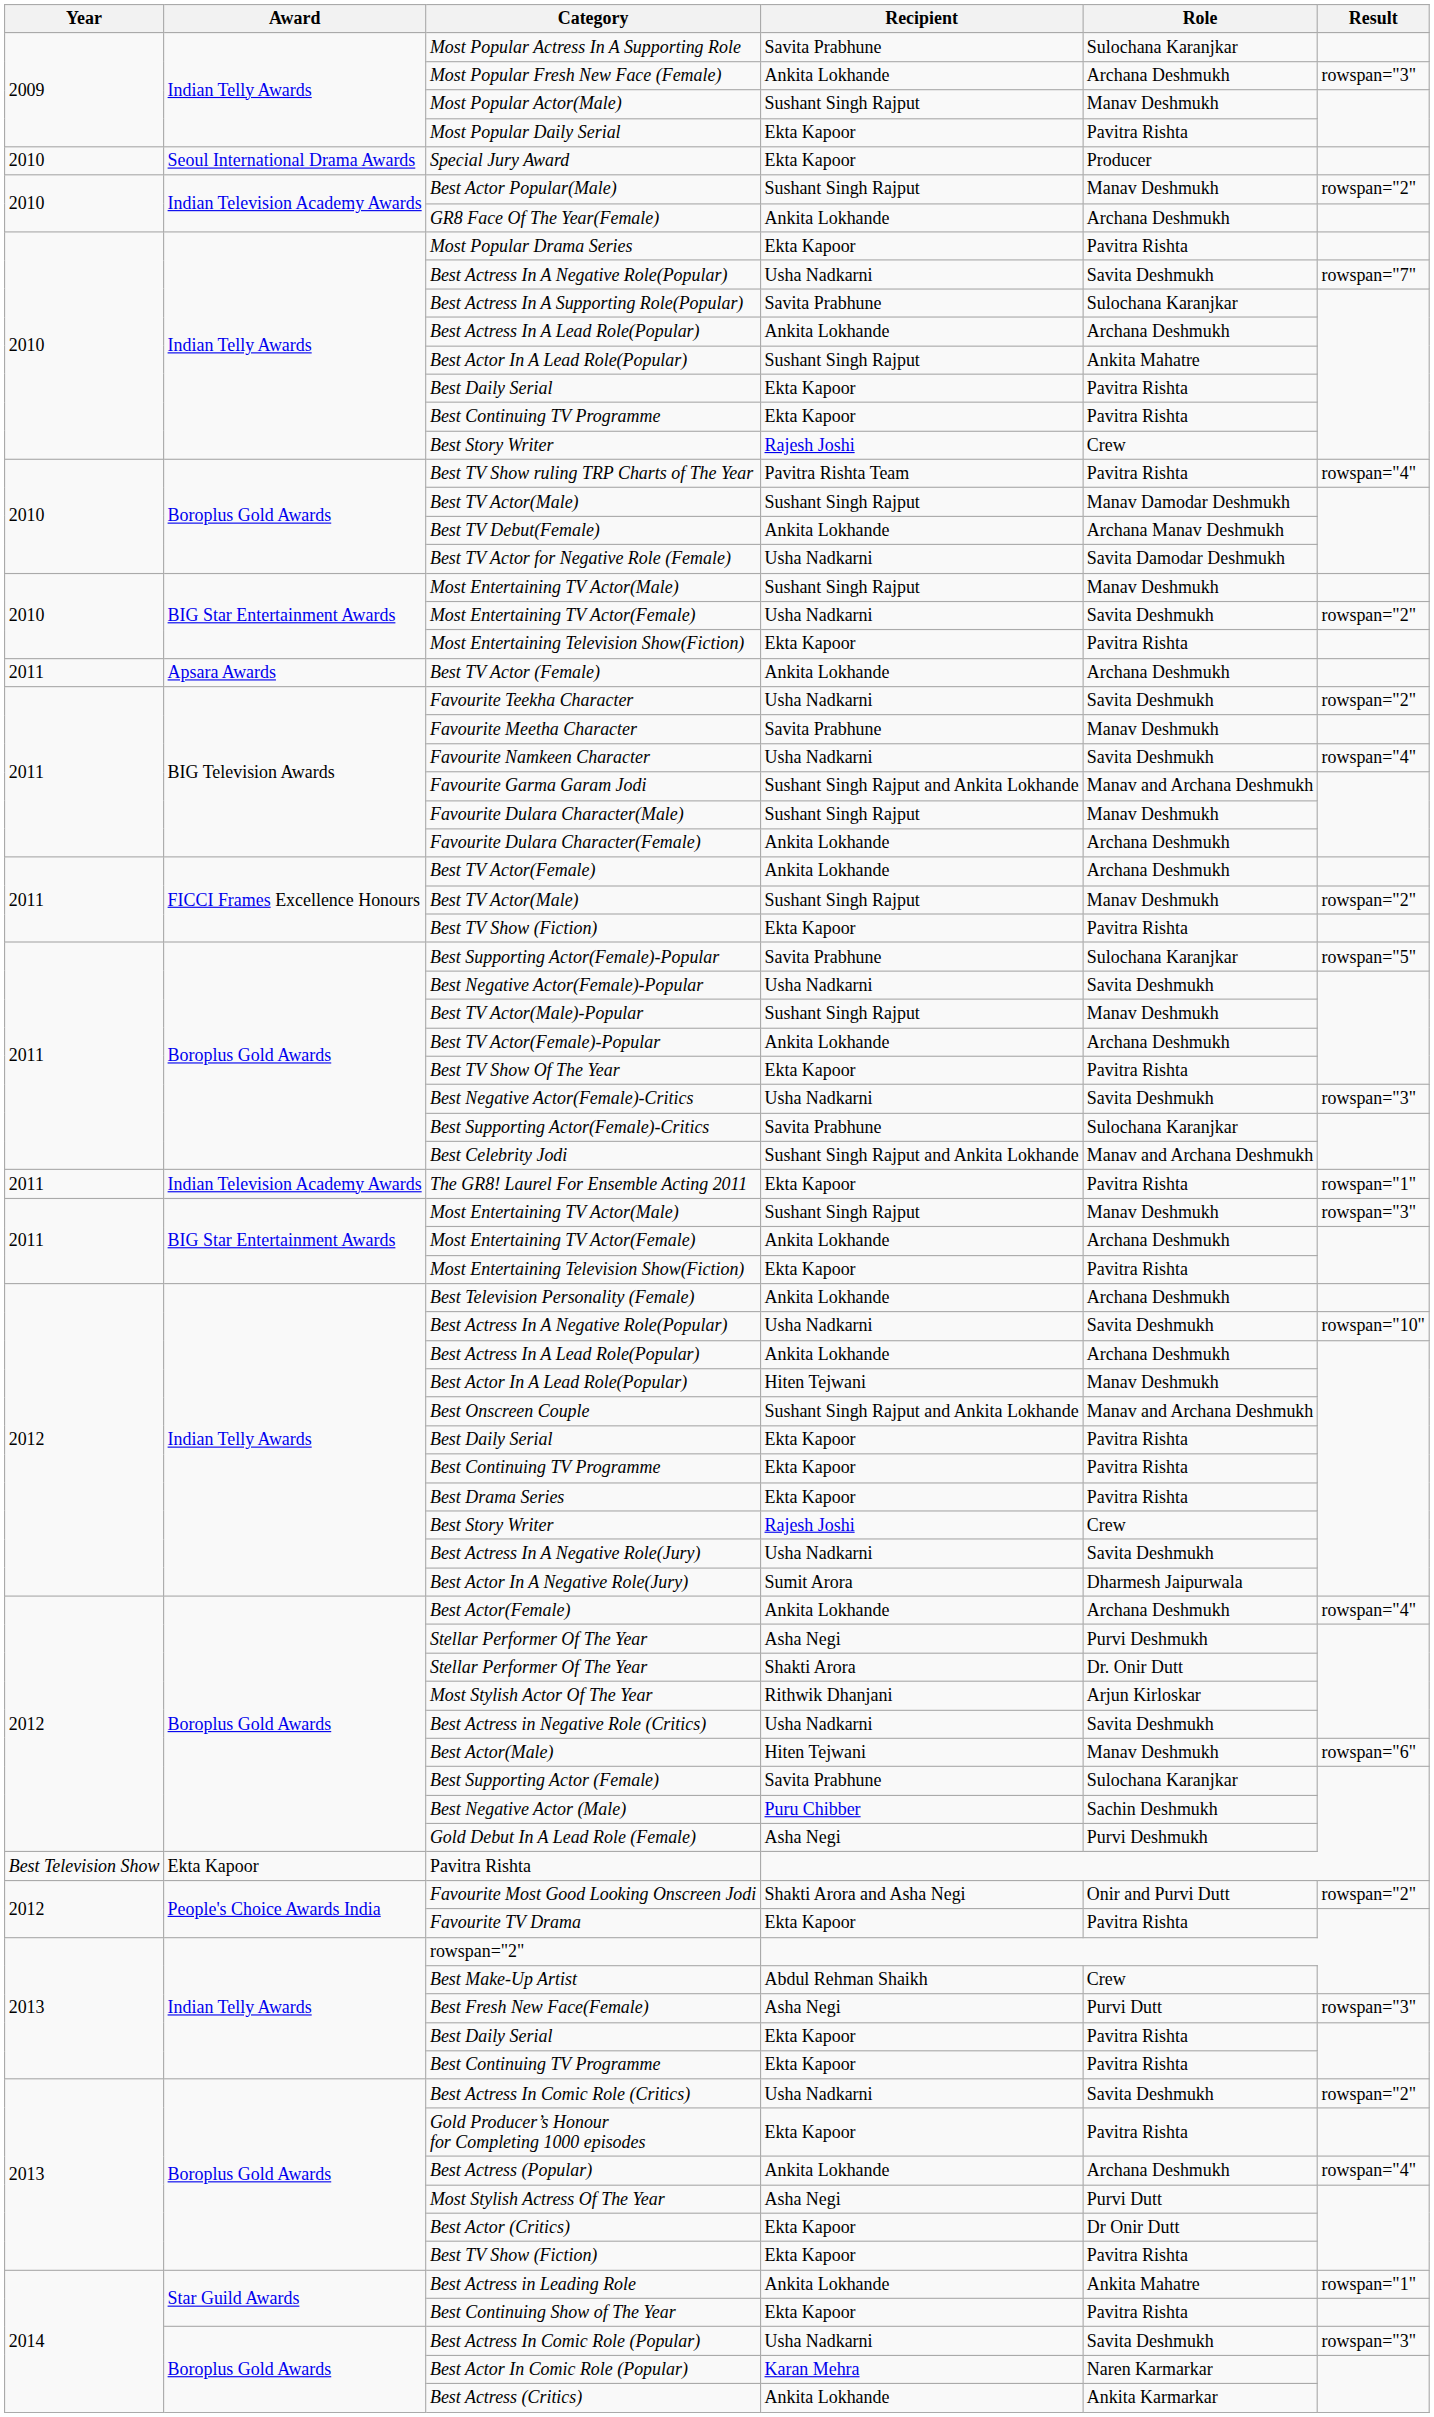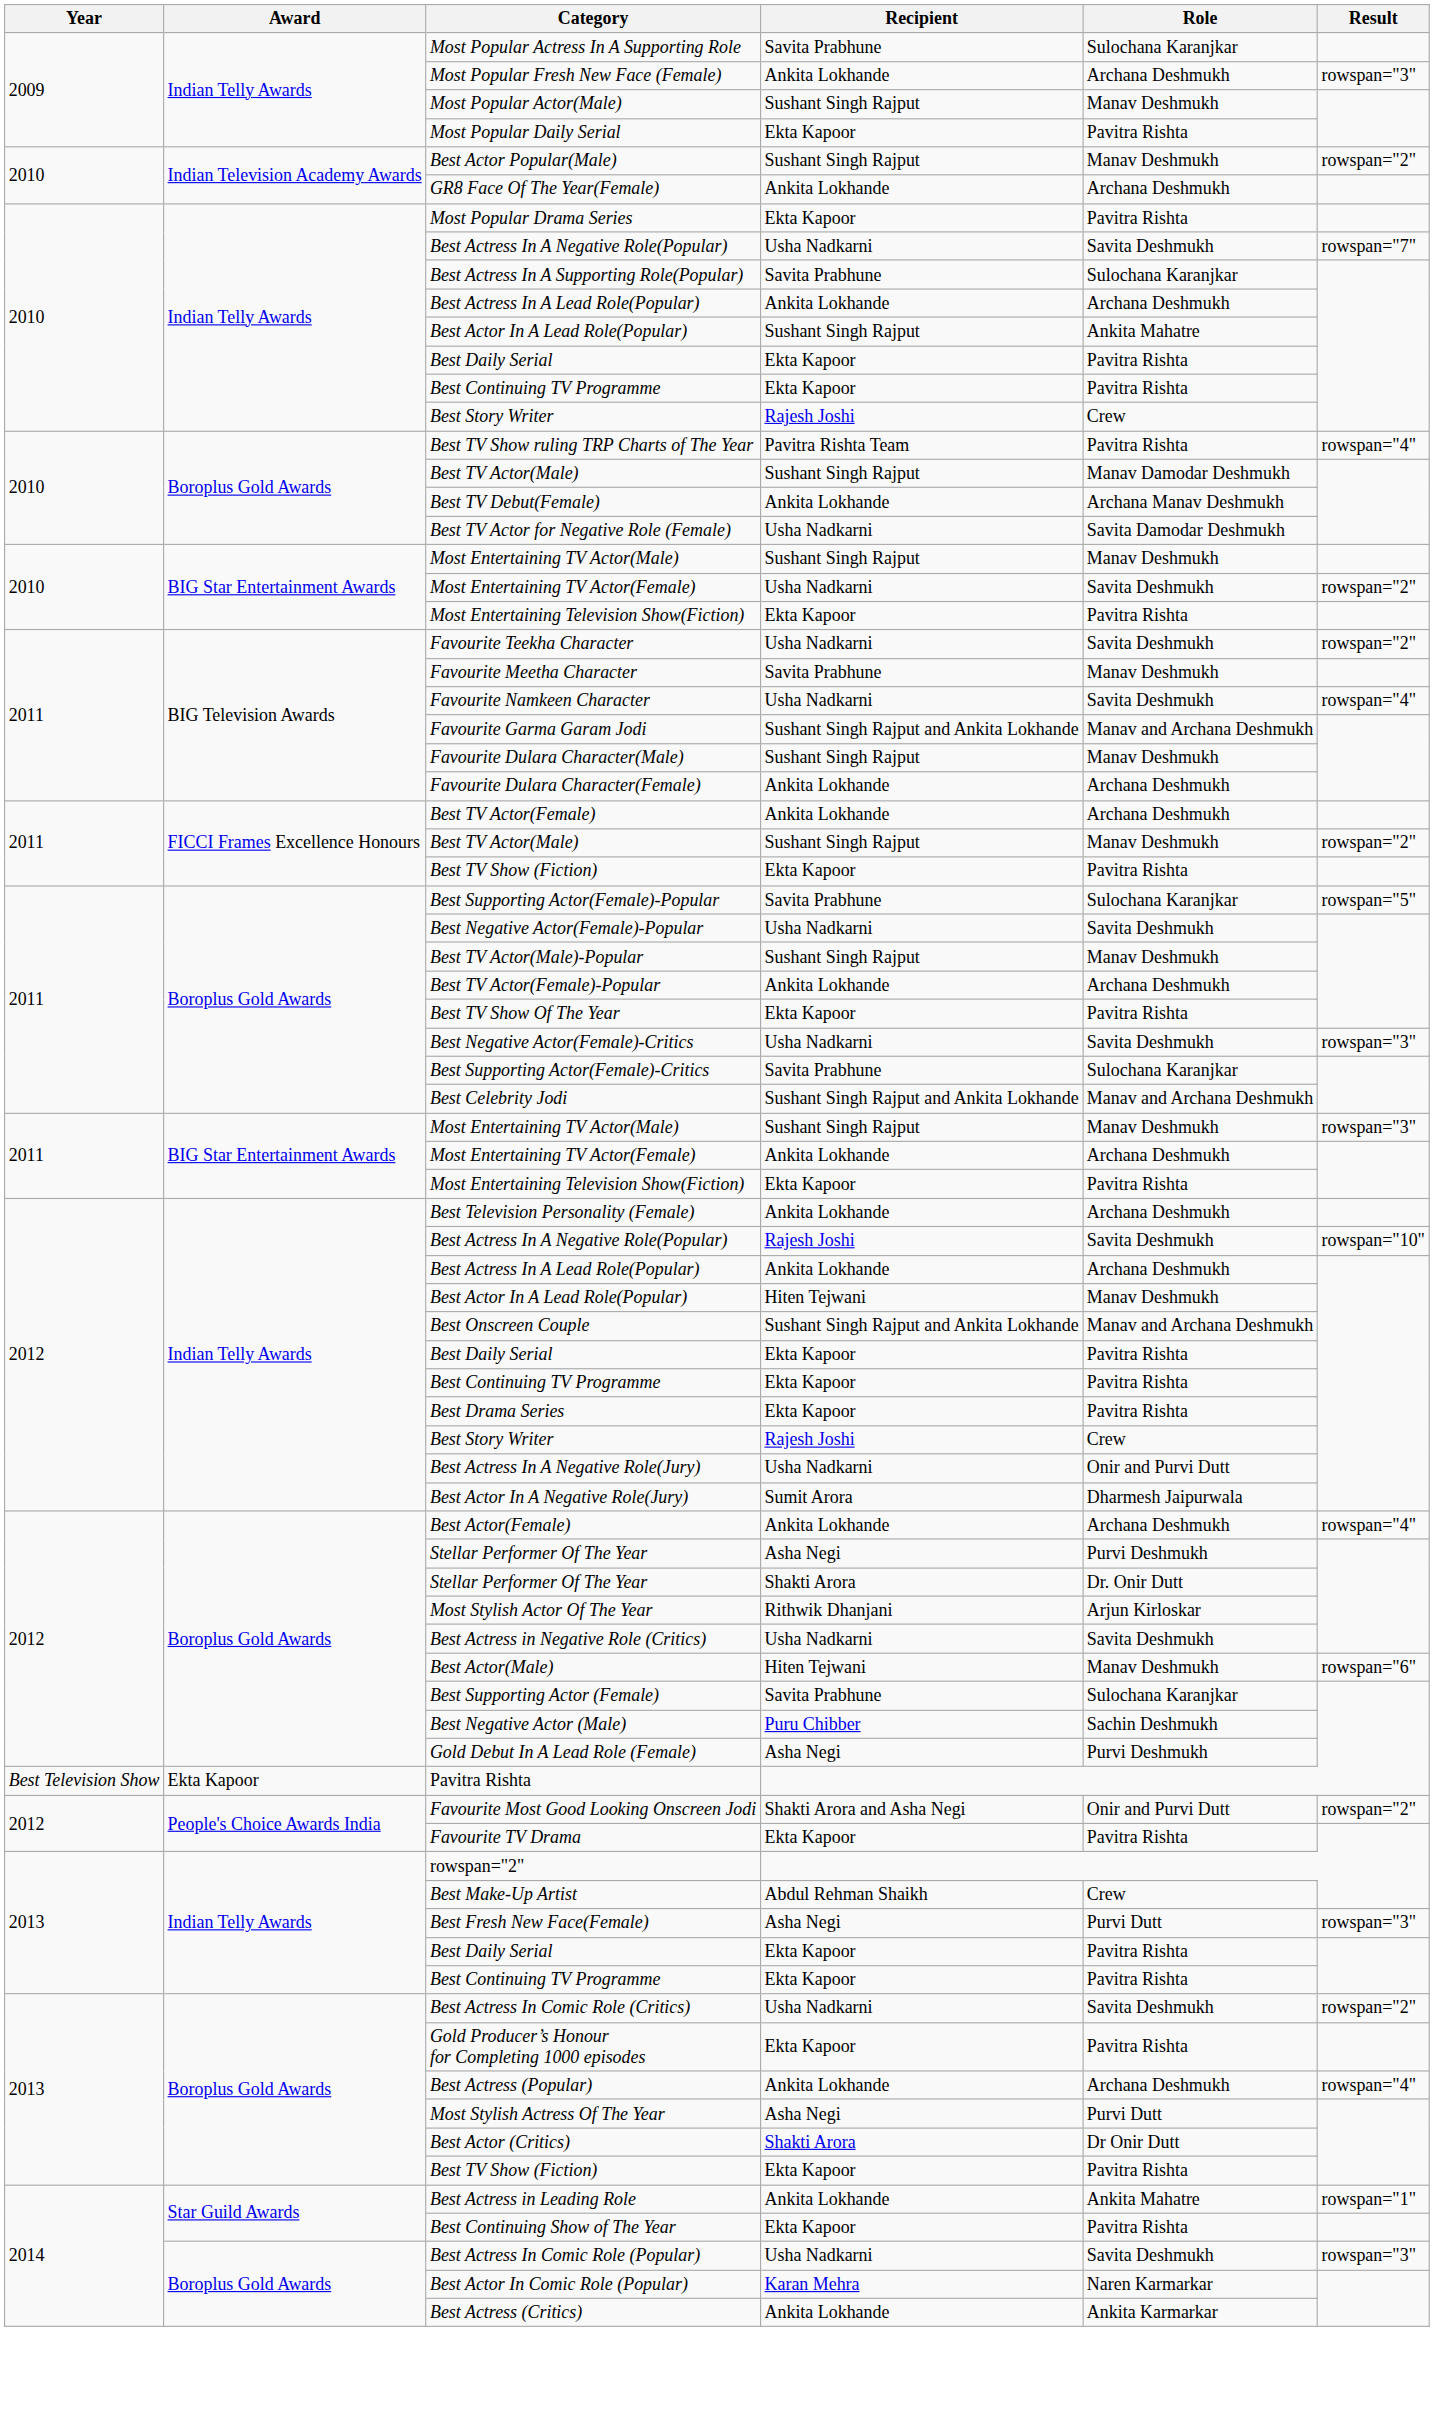- row: (27, 160)
- row: (26, 672)
- row: (26, 1183)
(819, 1326) Usha Nadkarni -> (810, 1240) Rajesh Joshi
(1150, 1553) Savita Deshmukh -> (1158, 1468) Onir and Purvi Dutt
(810, 2227) Ekta Kapoor -> (810, 2141) Shakti Arora
